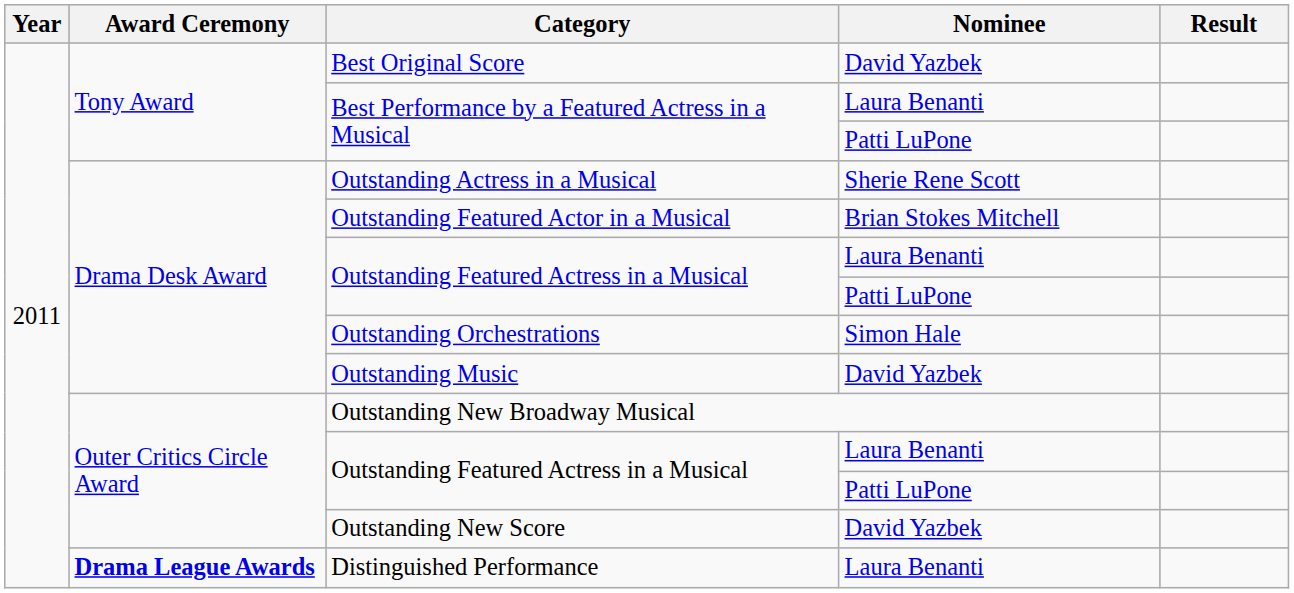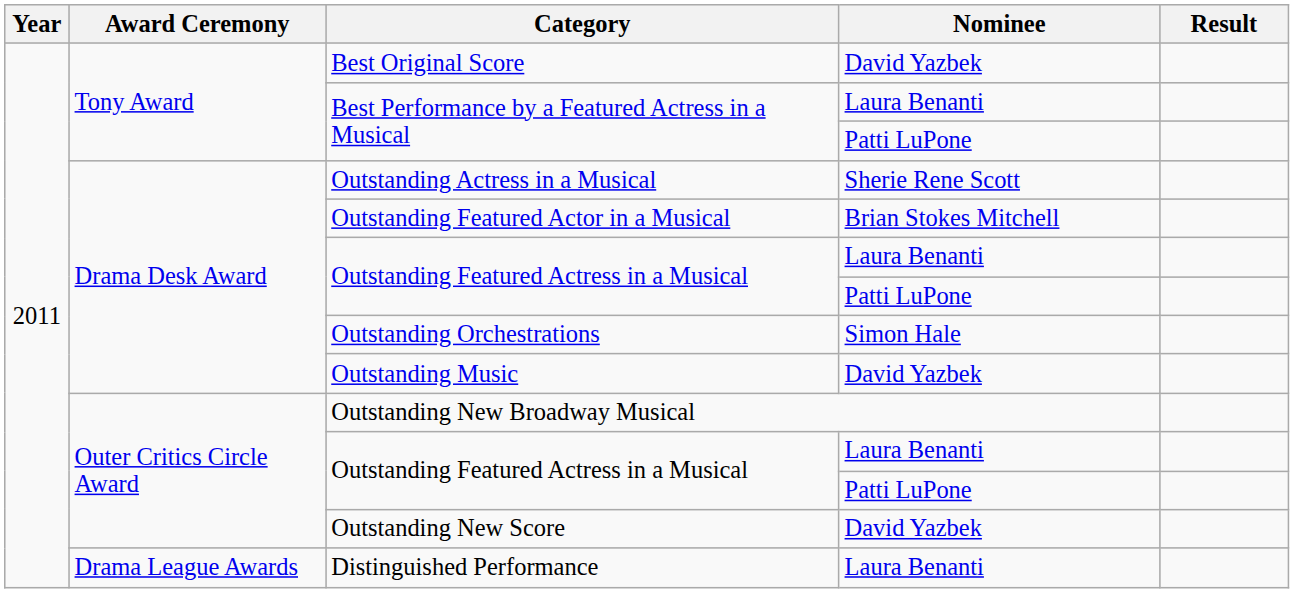(195, 567) bold -> (186, 567) normal
